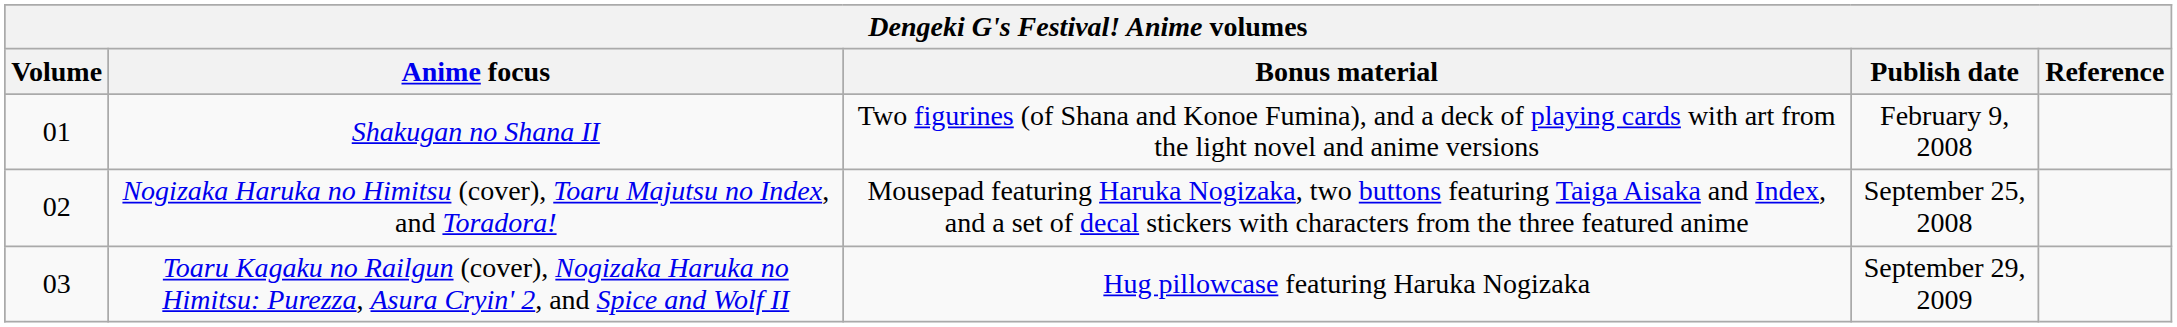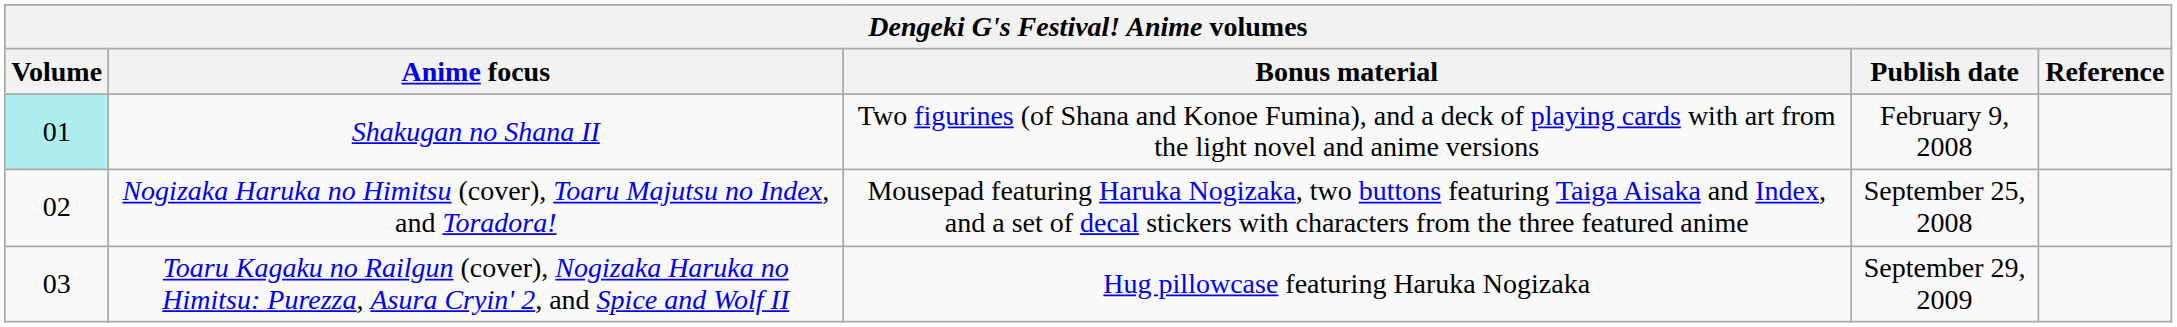(57, 131) no background -> (57, 131) paleturquoise background
